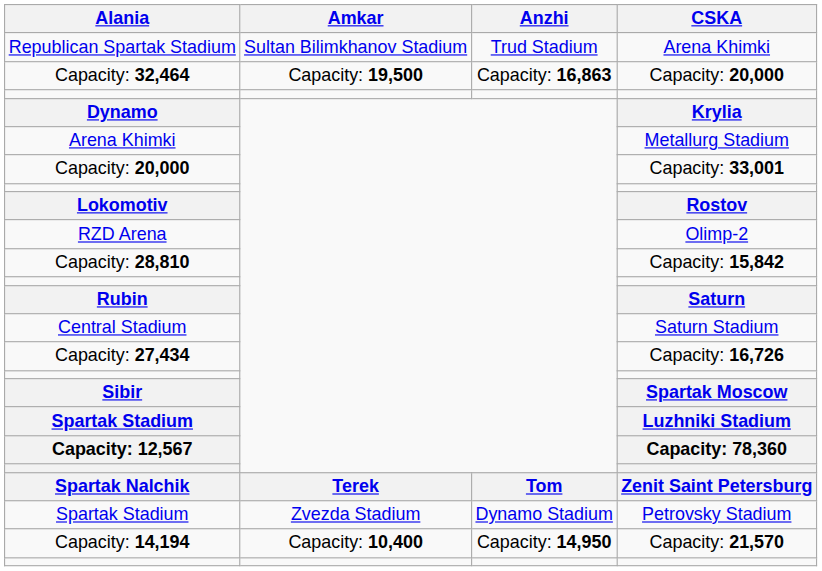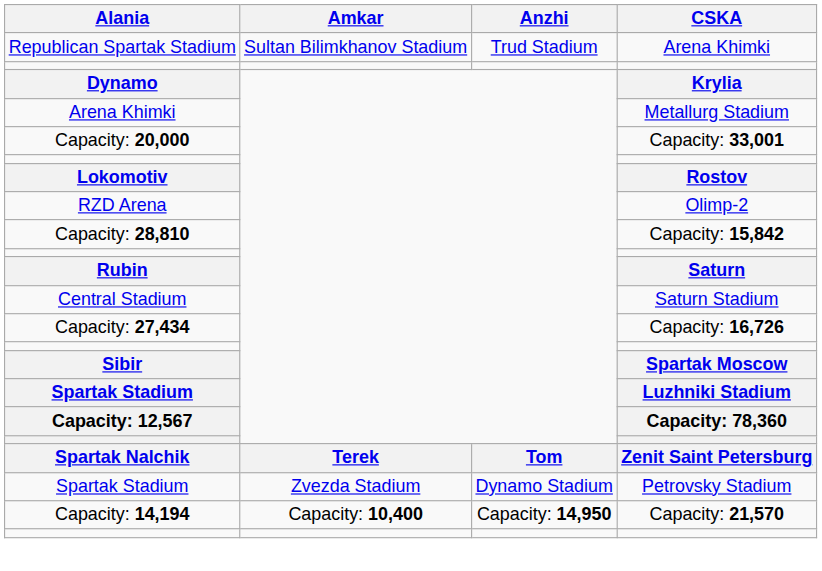- row: (122, 75)
